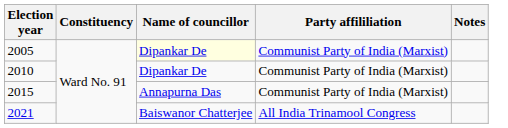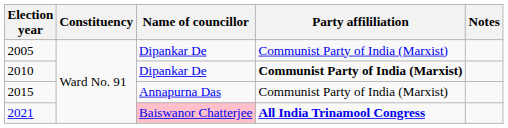(173, 50) lightyellow background -> (173, 50) no background
(353, 71) normal -> (360, 71) bold
(196, 112) no background -> (196, 112) pink background
(337, 112) normal -> (342, 112) bold
